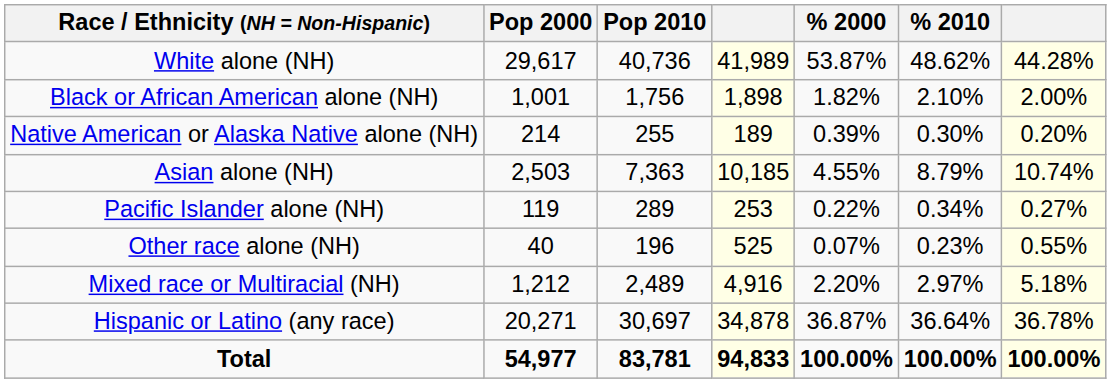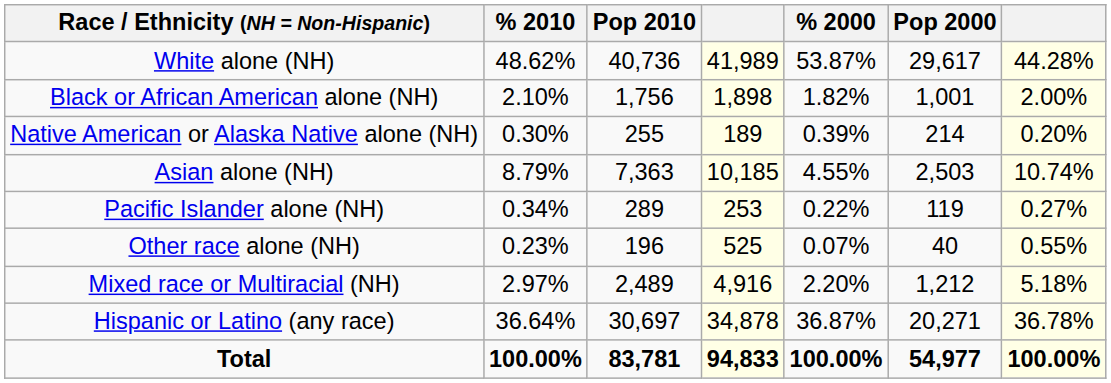columns swapped: (541, 23) <-> (950, 23)
